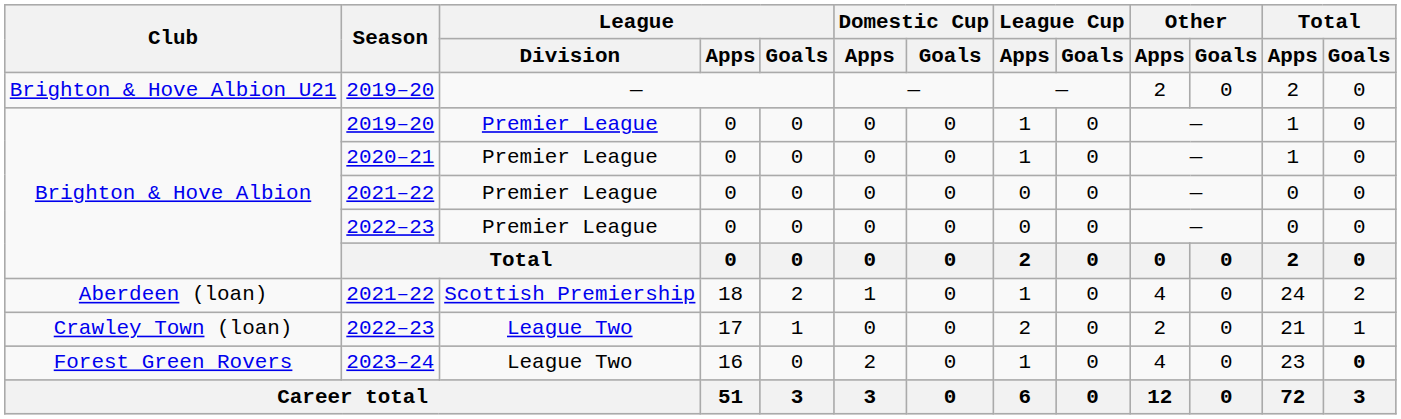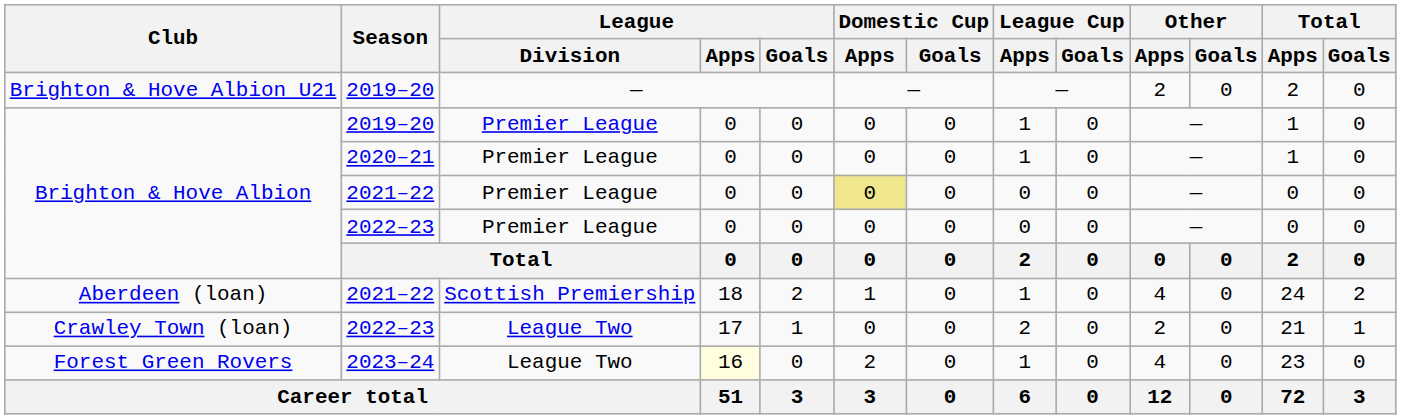(870, 192) no background -> (870, 192) khaki background
(730, 363) no background -> (730, 363) lightyellow background
(1359, 363) bold -> (1359, 363) normal
